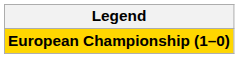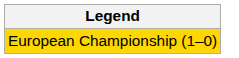(119, 41) bold -> (113, 41) normal
